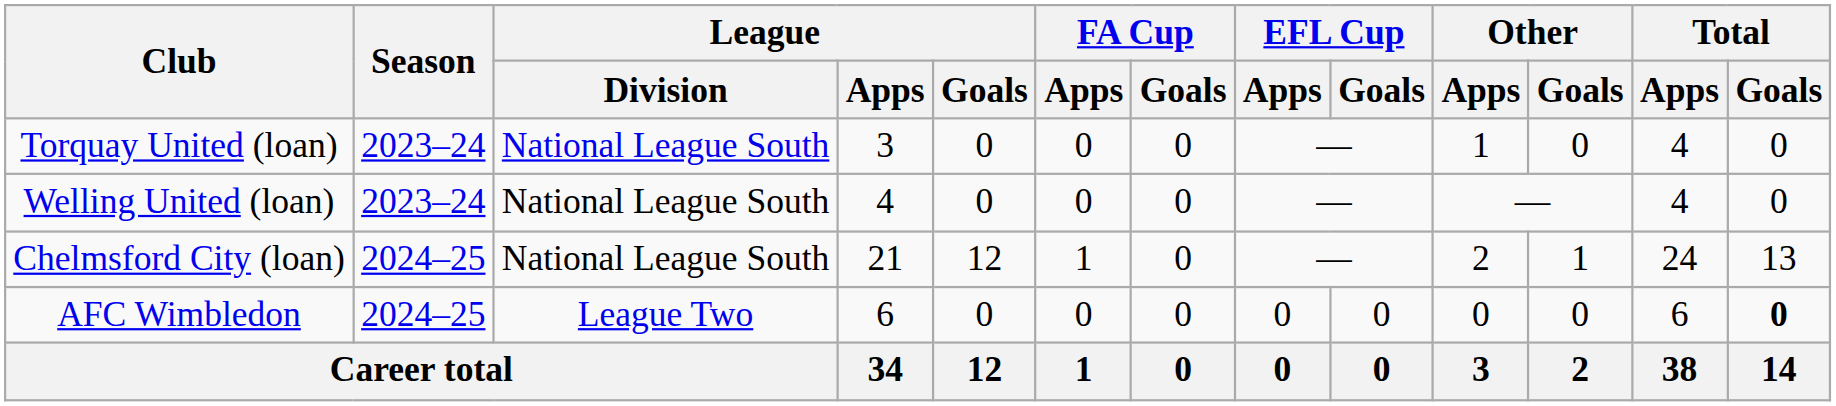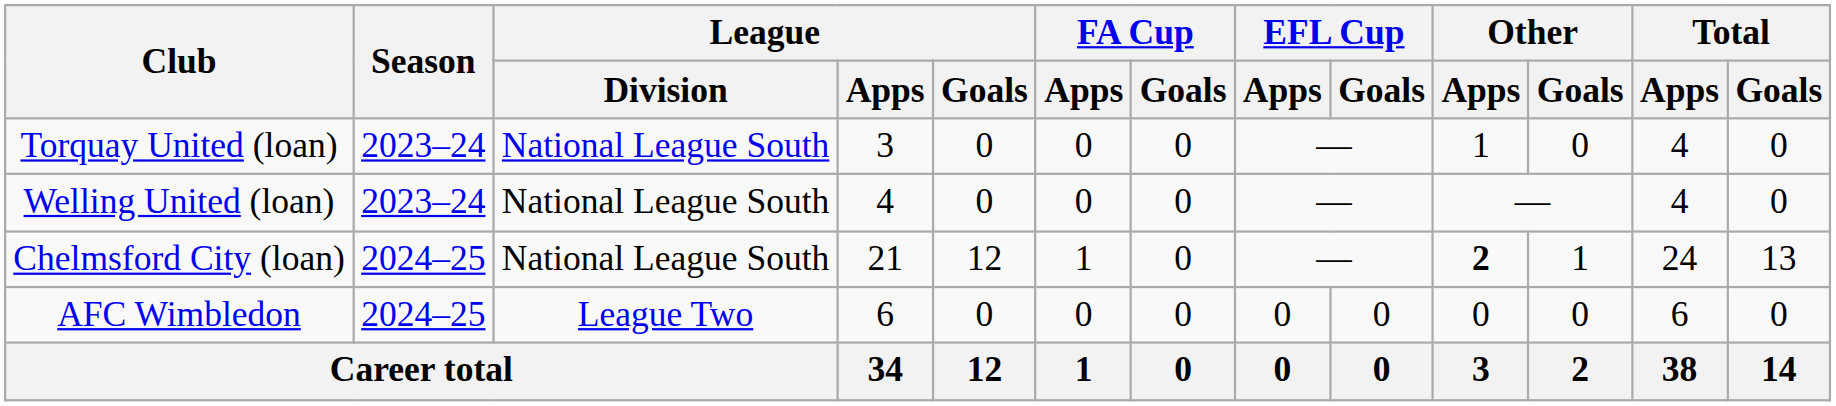(1481, 257) normal -> (1481, 257) bold
(1779, 314) bold -> (1779, 314) normal
